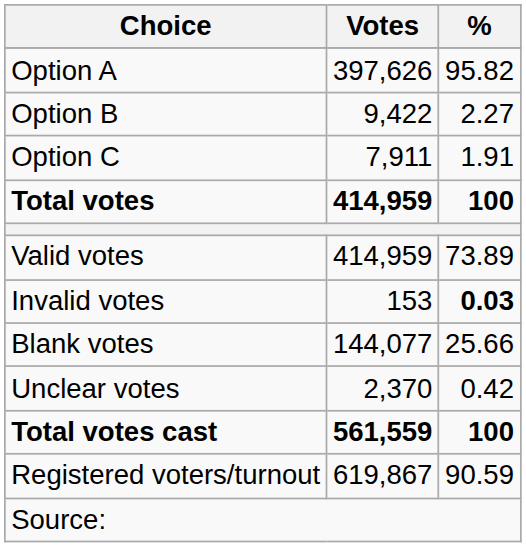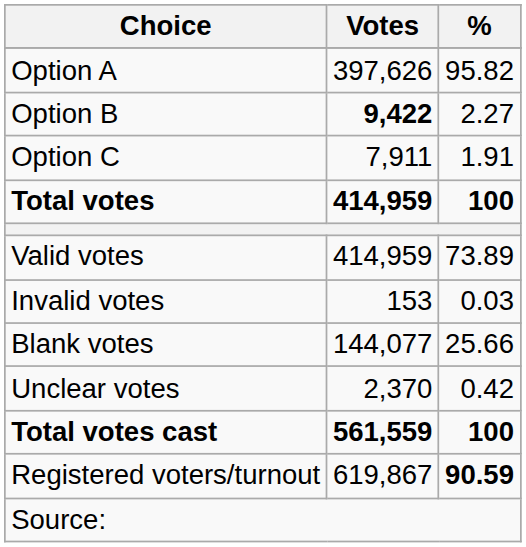(398, 113) normal -> (398, 113) bold
(487, 300) bold -> (487, 300) normal
(480, 475) normal -> (480, 475) bold
